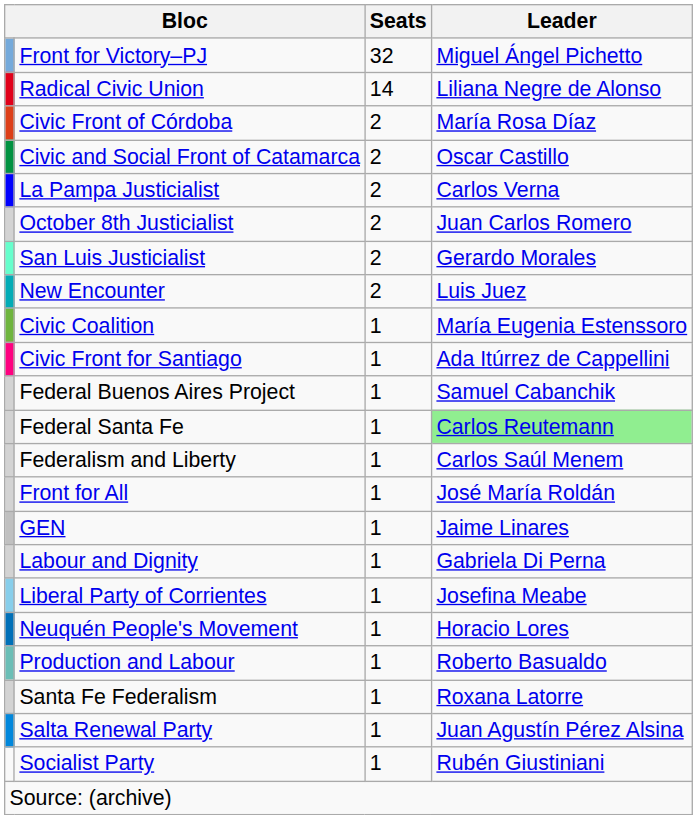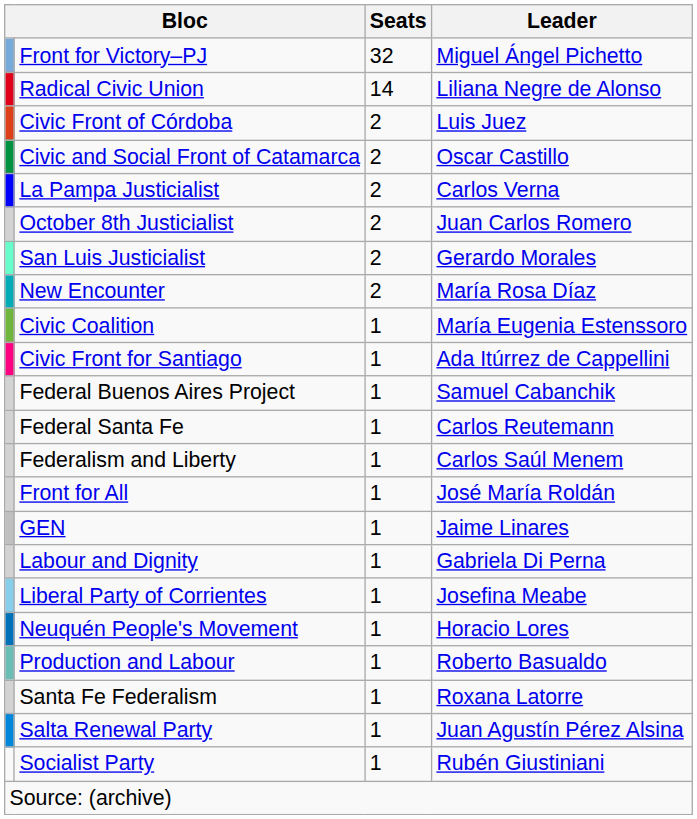(516, 122) María Rosa Díaz -> (481, 122) Luis Juez
(481, 291) Luis Juez -> (516, 291) María Rosa Díaz
(525, 426) lightgreen background -> (525, 426) no background
